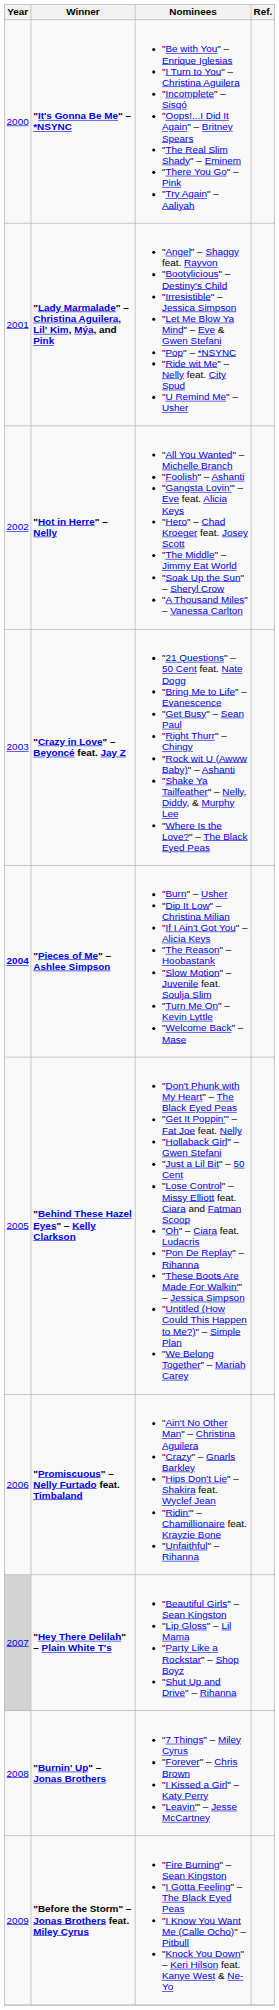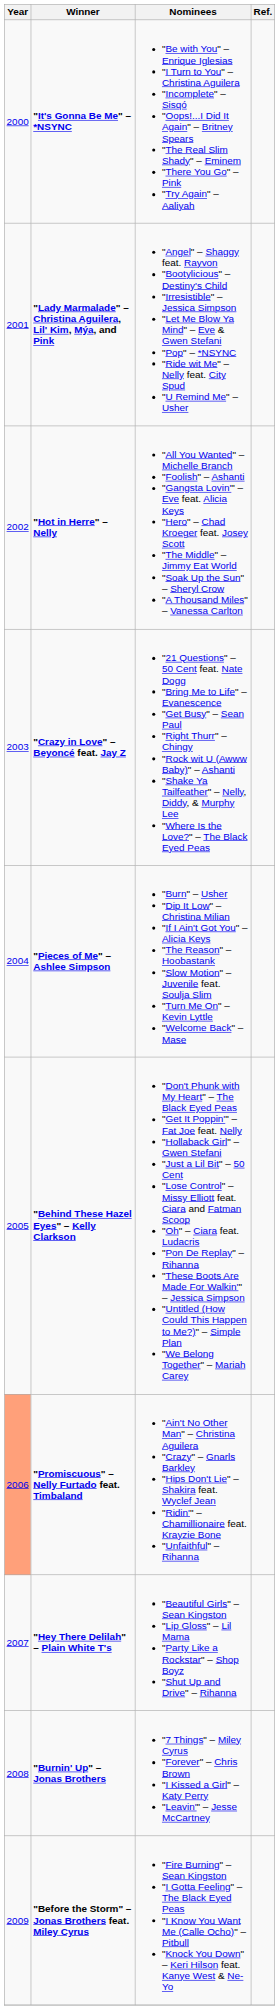(18, 961) bold -> (18, 961) normal
(18, 1484) no background -> (18, 1484) lightsalmon background
(18, 1642) lightgrey background -> (18, 1642) no background
